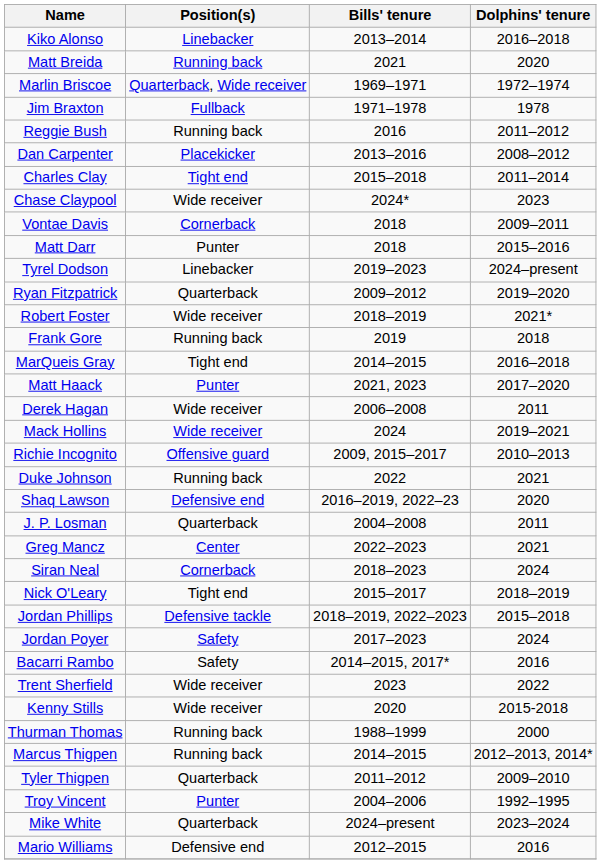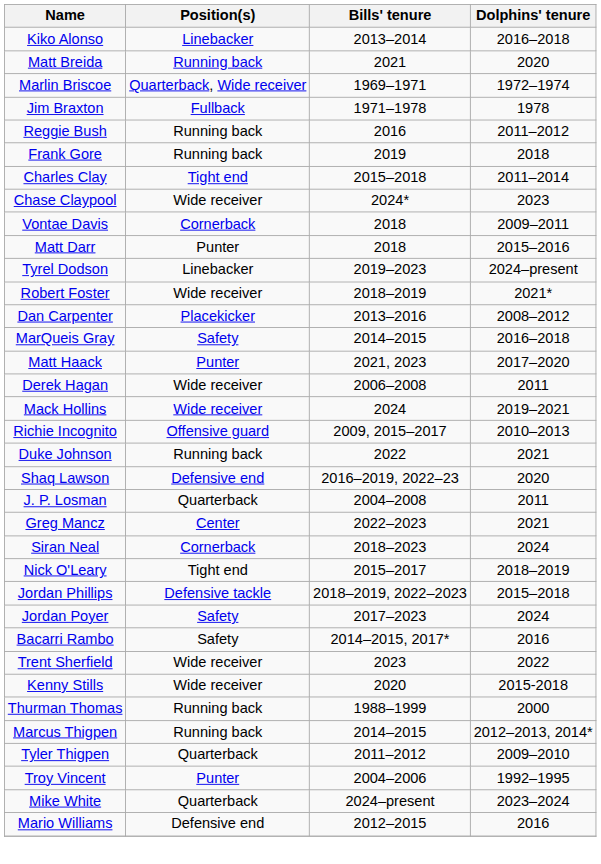rows swapped: (65, 154) <-> (65, 339)
- row: (65, 293)
(218, 362) Tight end -> (218, 339) Safety
